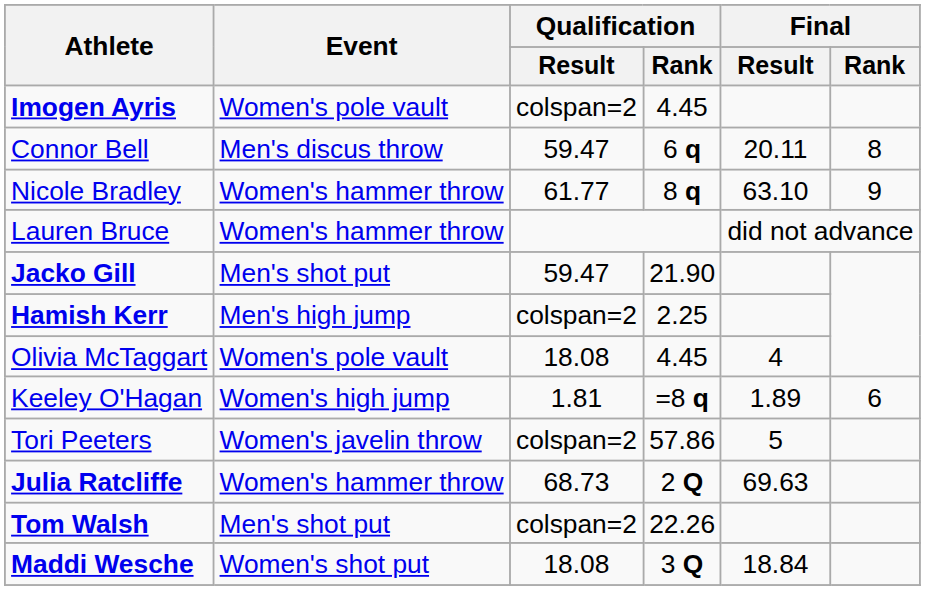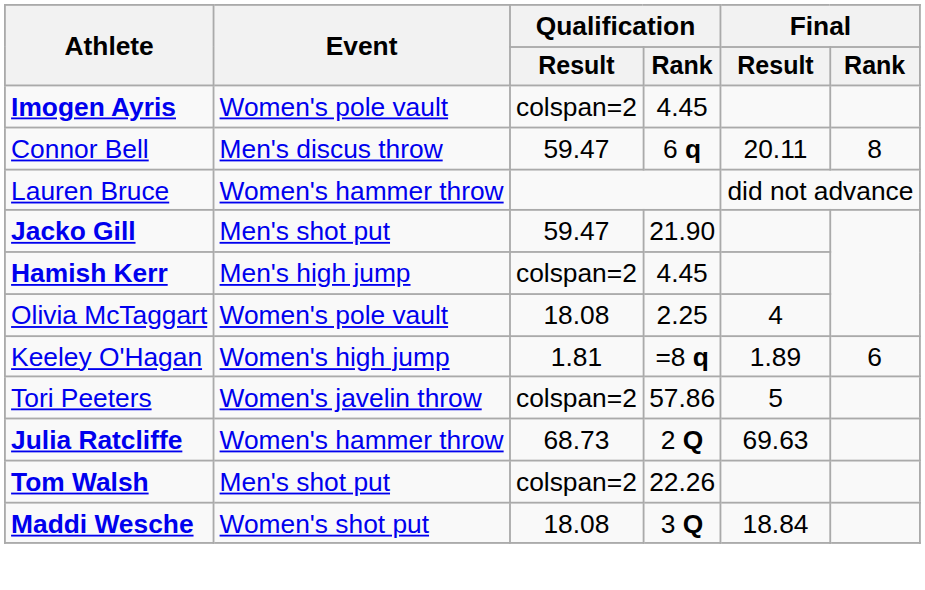- row: (96, 190)
(682, 315) 2.25 -> (682, 274) 4.45
(682, 357) 4.45 -> (682, 315) 2.25
